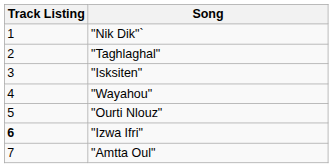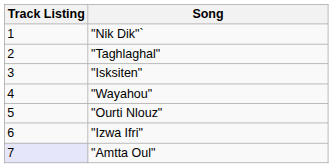(11, 133) bold -> (11, 133) normal
(11, 152) no background -> (11, 152) lavender background
